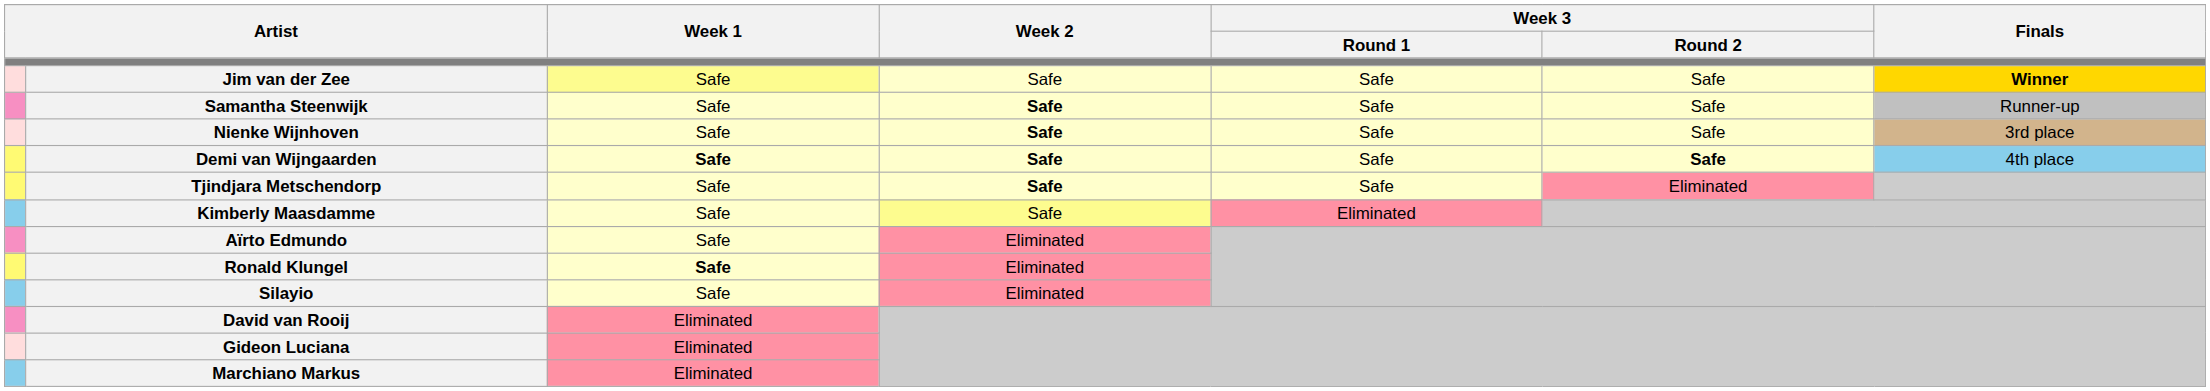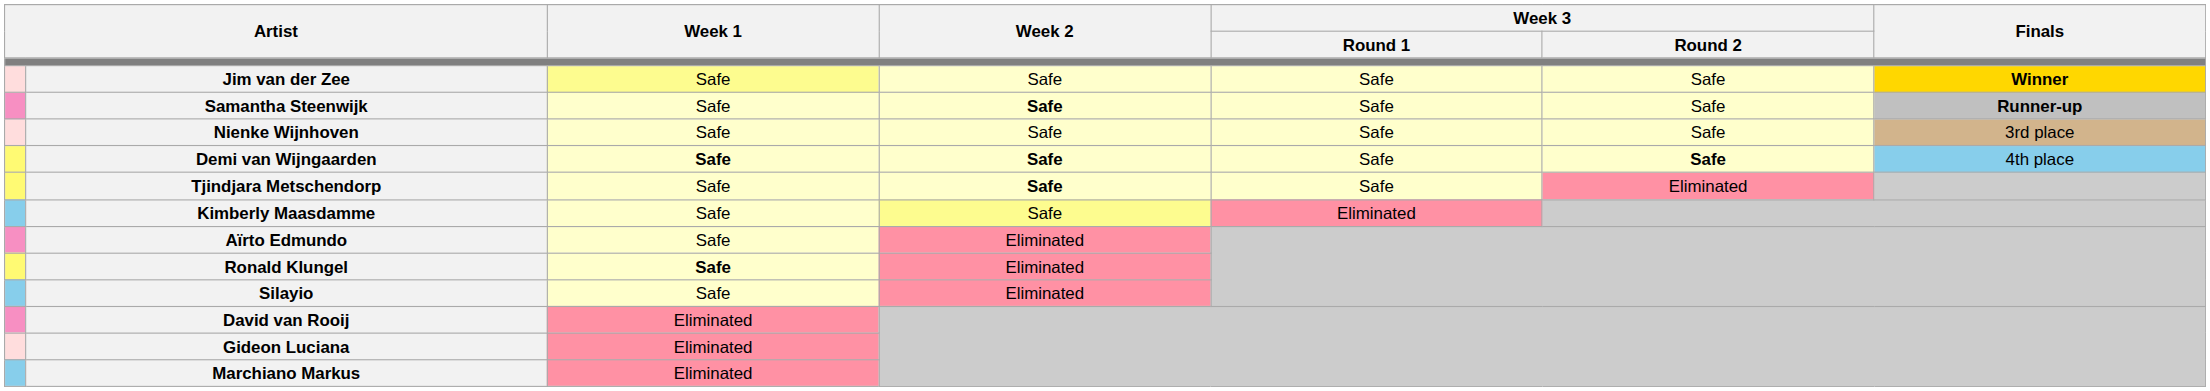(2040, 106) normal -> (2040, 106) bold
(1045, 133) bold -> (1045, 133) normal
